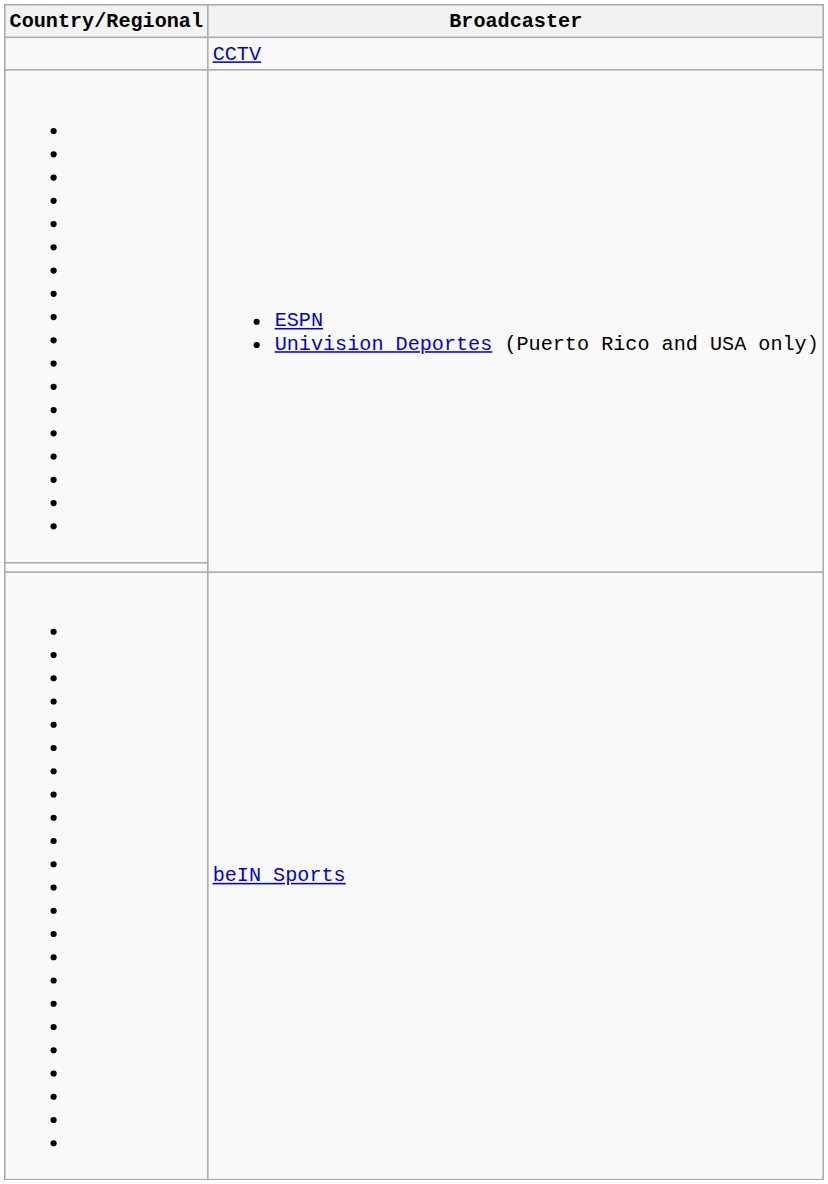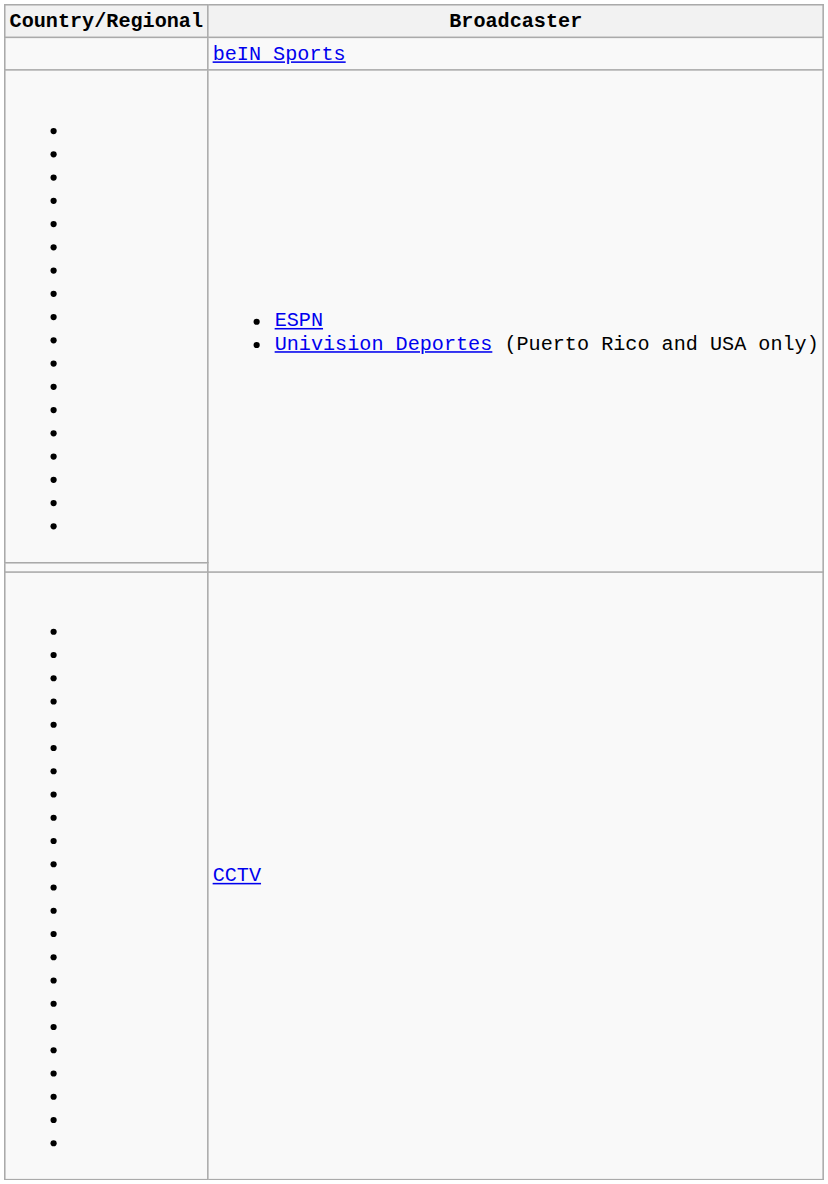(237, 54) CCTV -> (279, 54) beIN Sports
(279, 876) beIN Sports -> (237, 876) CCTV
